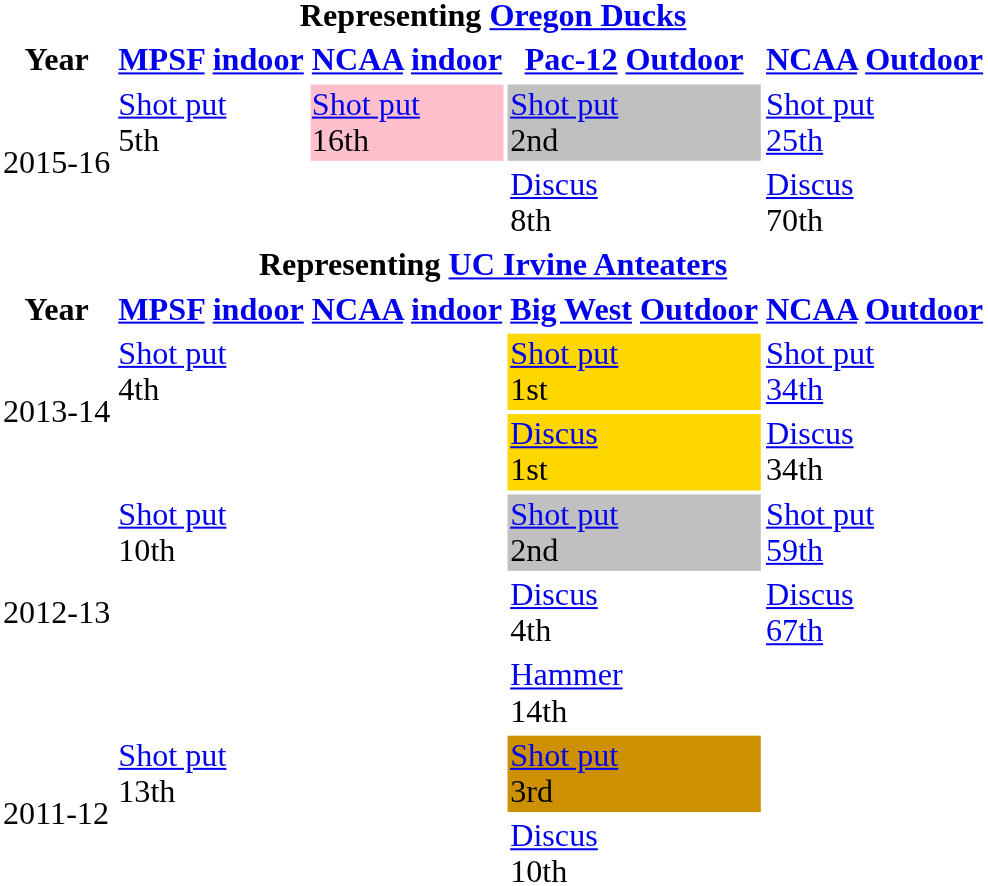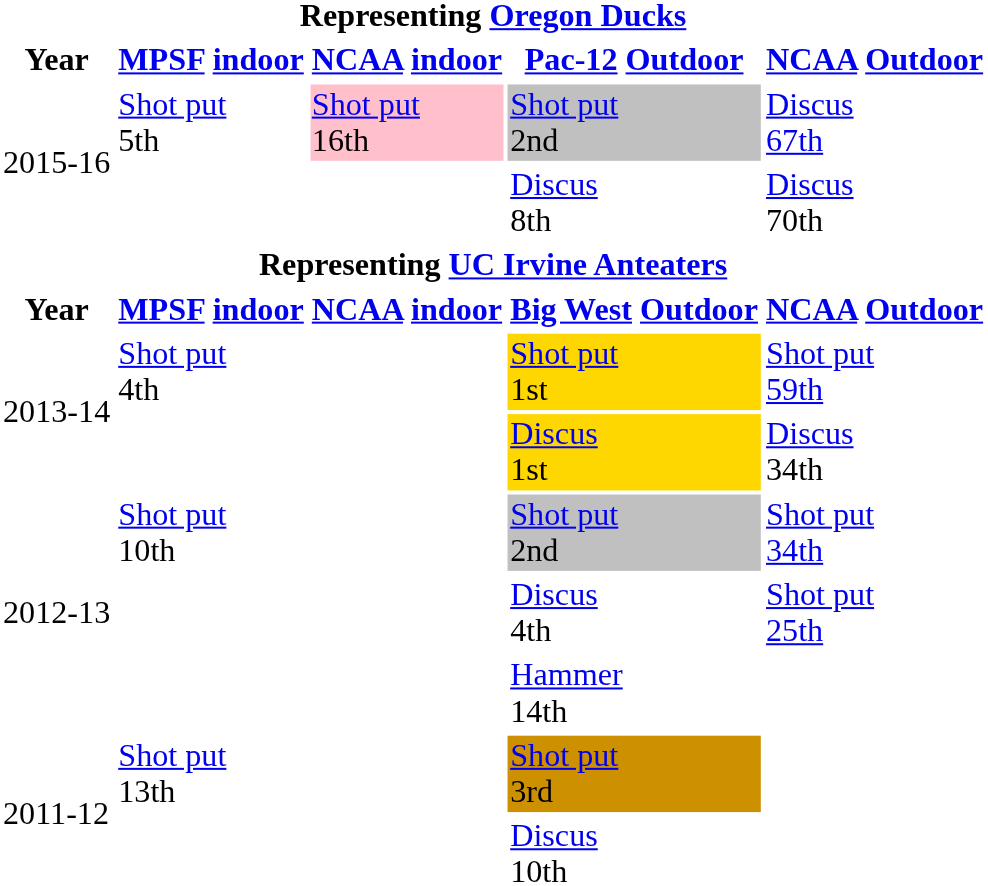(820, 122) Shot put 25th -> (810, 122) Discus 67th
(820, 371) Shot put 34th -> (820, 371) Shot put 59th
(820, 532) Shot put 59th -> (820, 532) Shot put 34th
(810, 612) Discus 67th -> (820, 612) Shot put 25th
